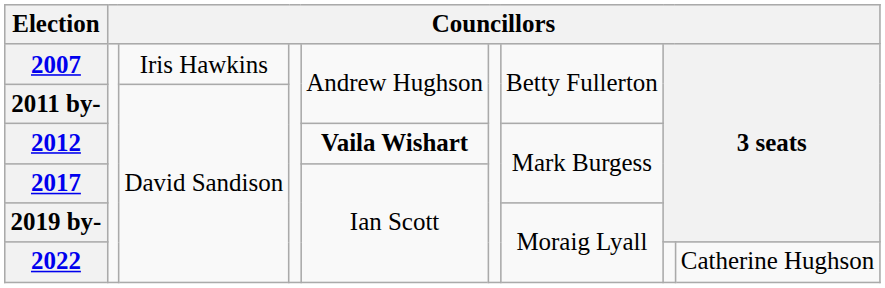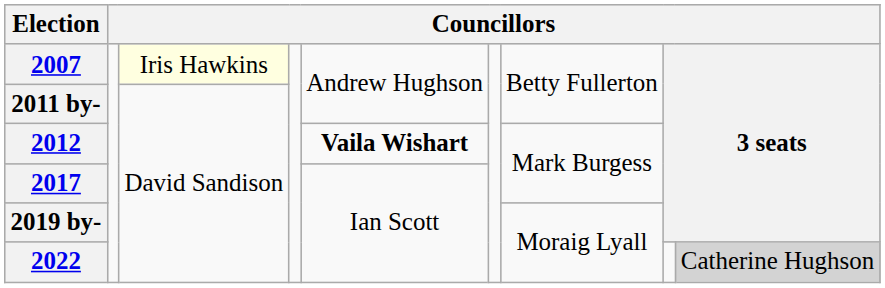(204, 63) no background -> (204, 63) lightyellow background
(778, 261) no background -> (778, 261) lightgrey background
